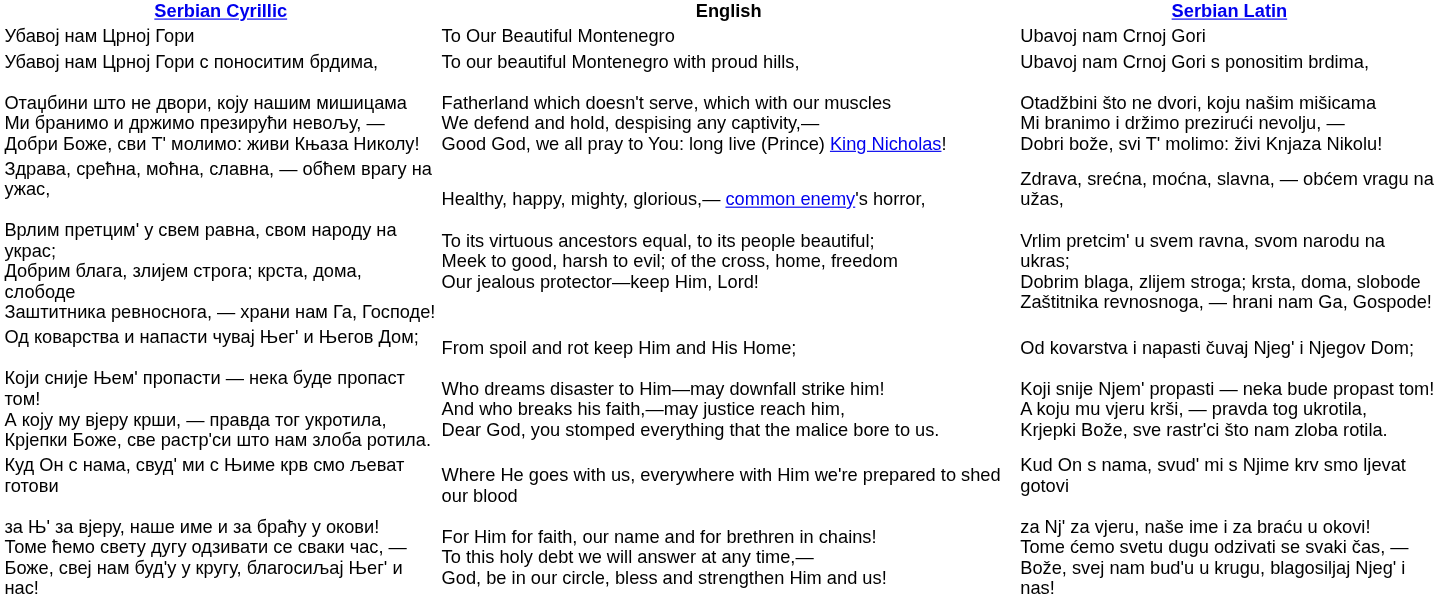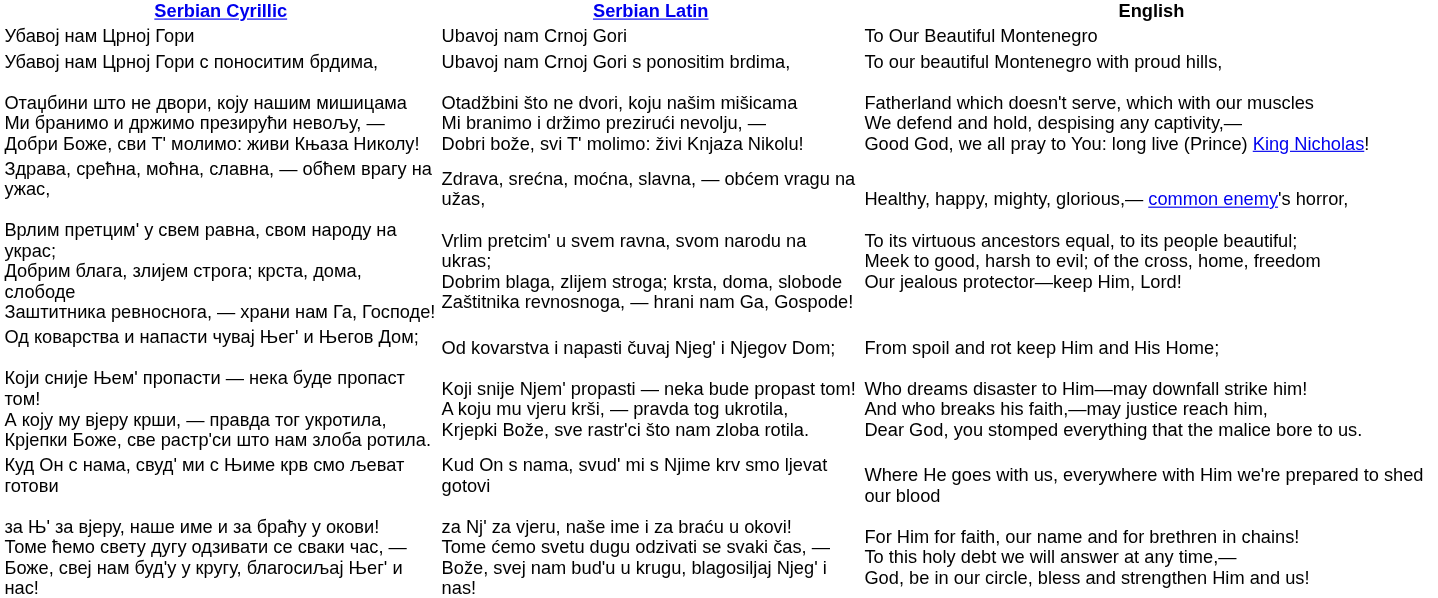columns swapped: (1229, 11) <-> (729, 11)
